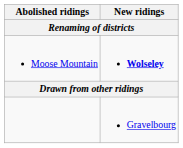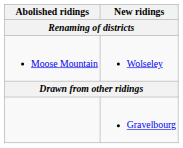(139, 64) bold -> (139, 64) normal
